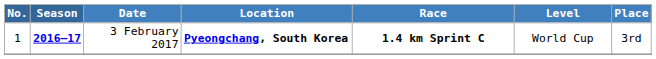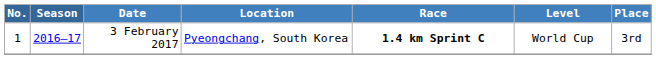(57, 39) bold -> (57, 39) normal
(266, 39) bold -> (266, 39) normal
